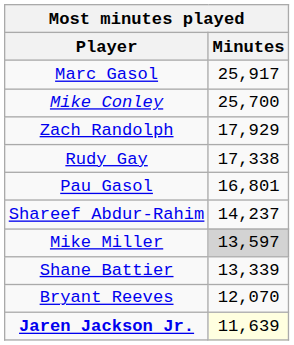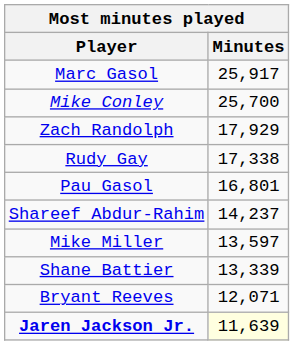(249, 242) lightgrey background -> (249, 242) no background
(249, 298) 12,070 -> (249, 298) 12,071
